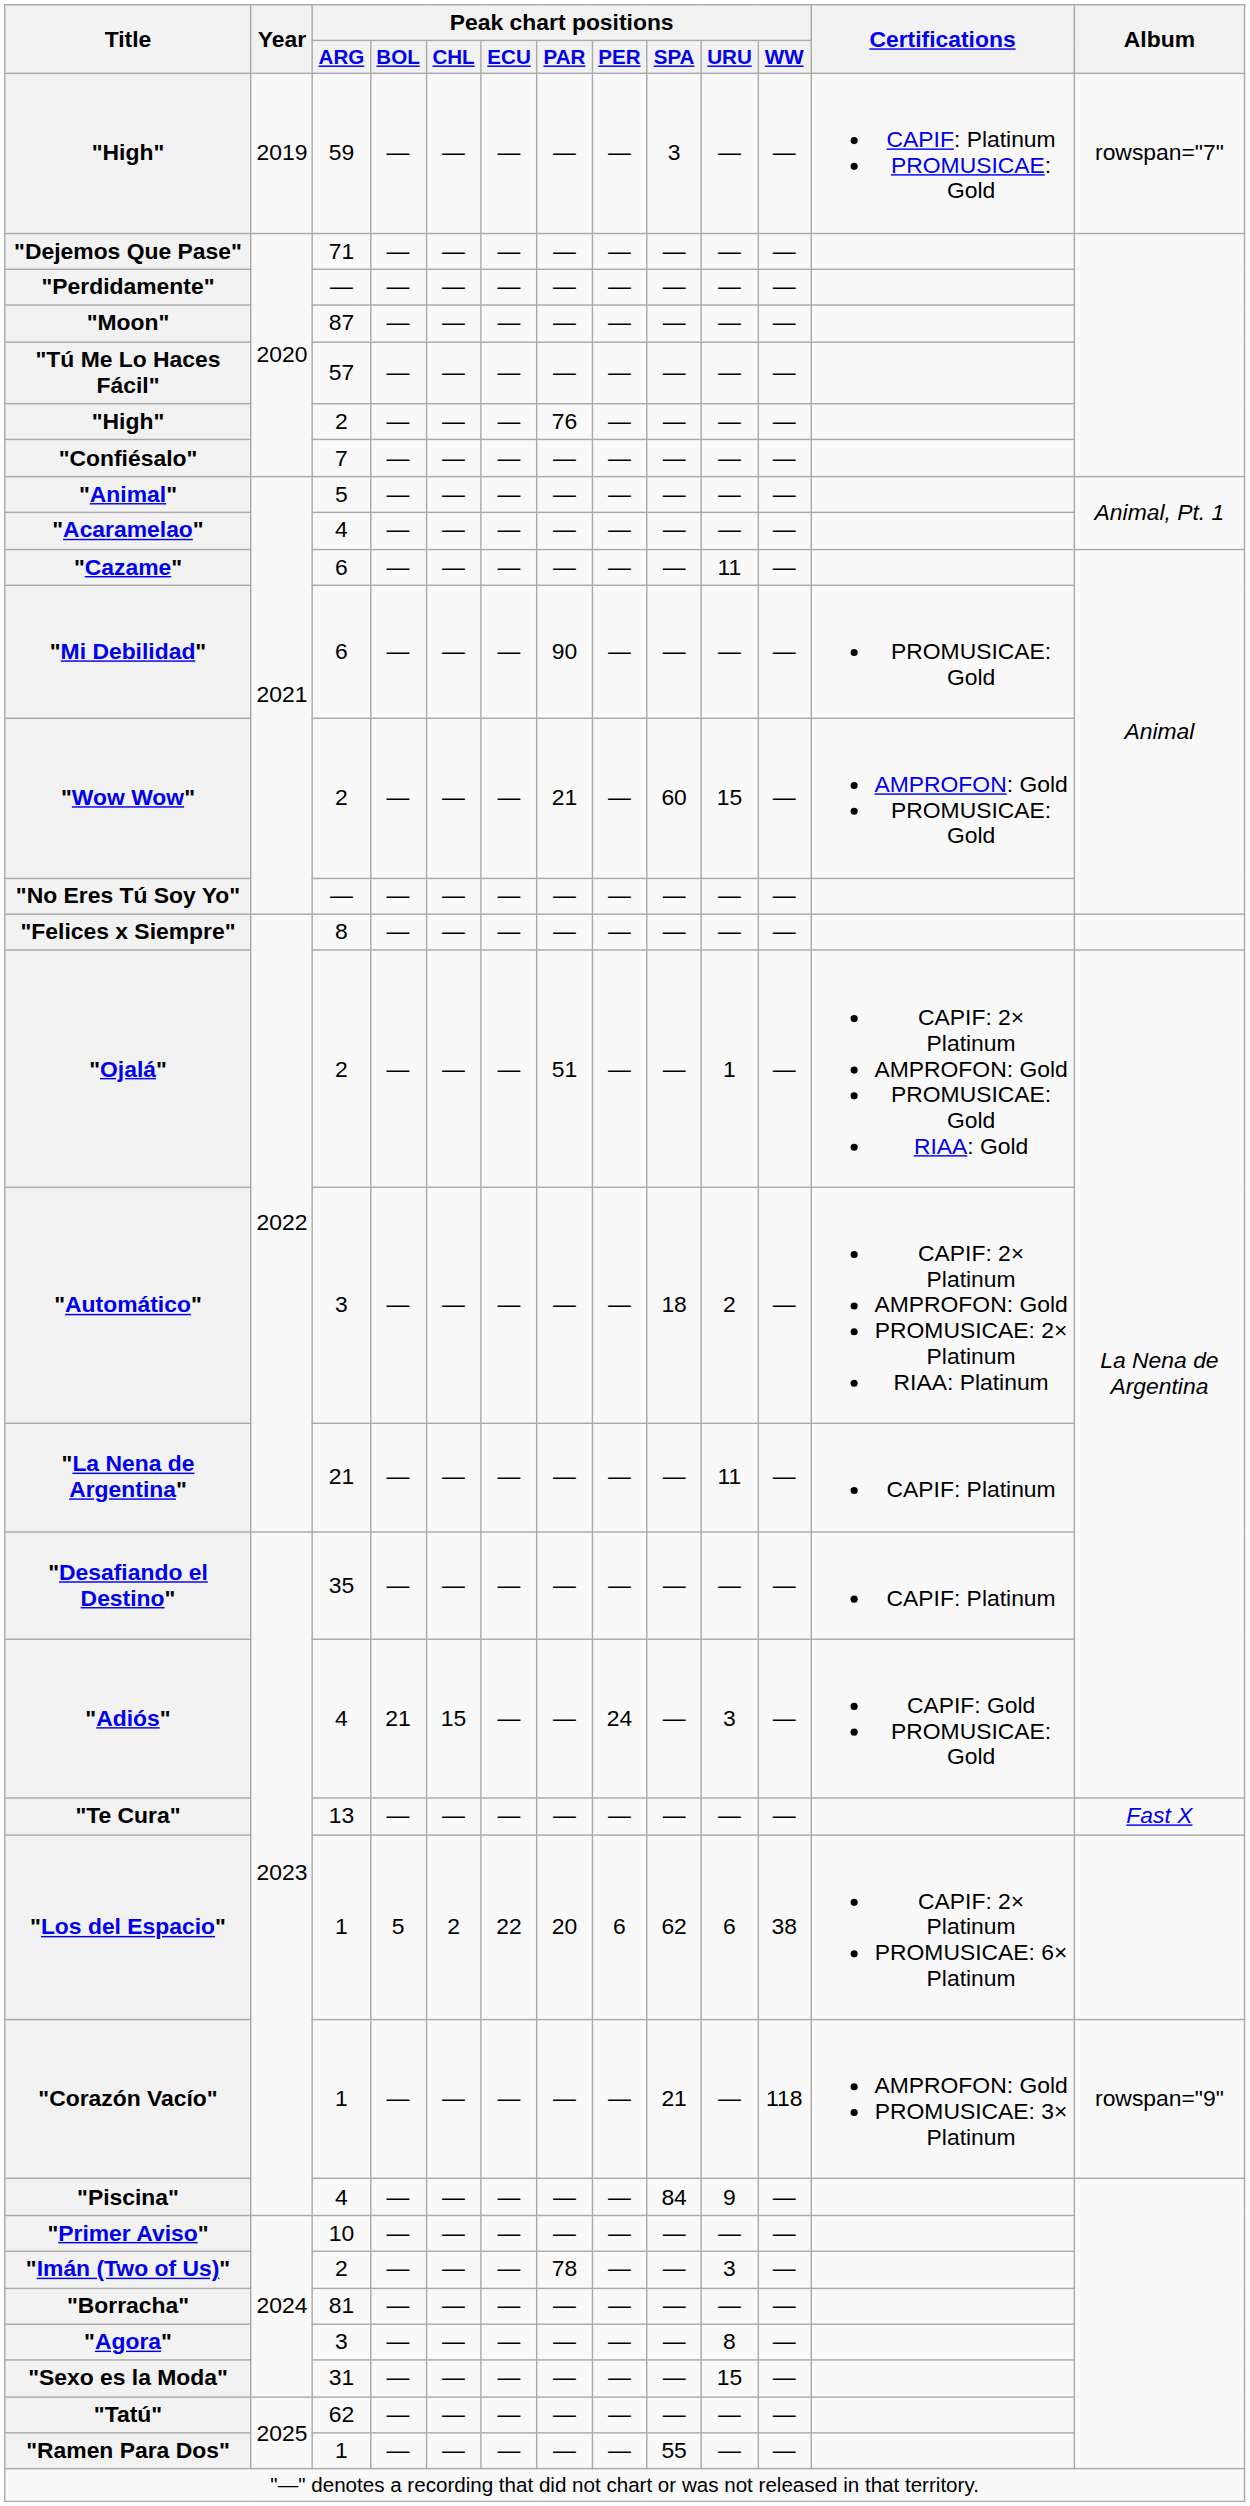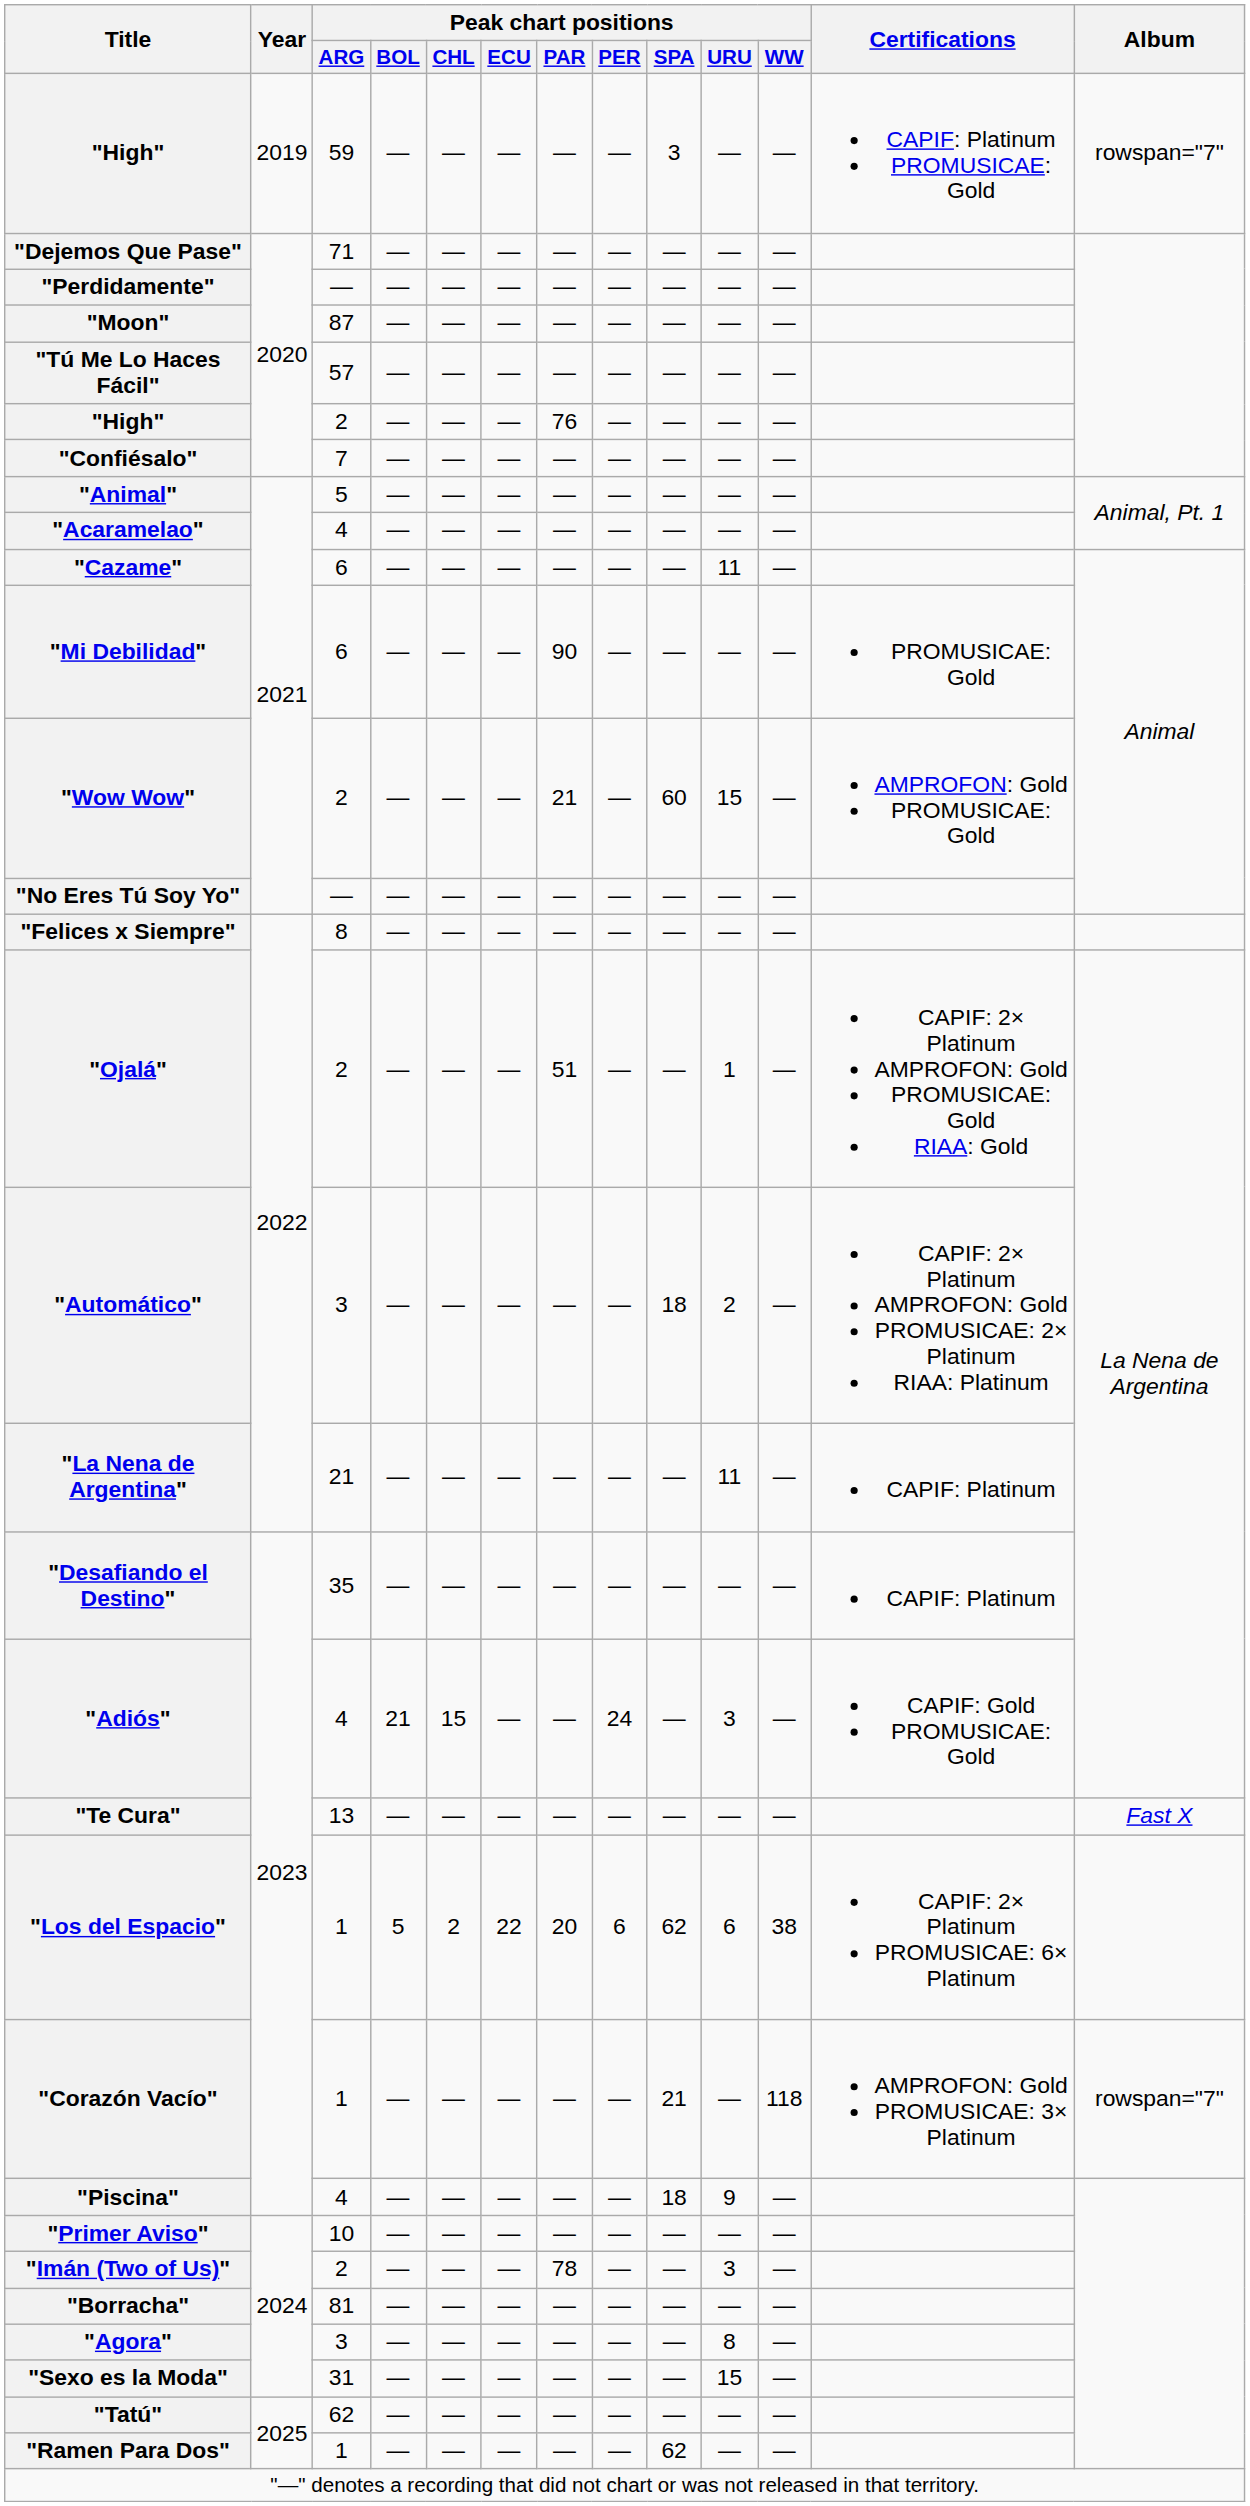(1159, 2099) rowspan="9" -> (1159, 2099) rowspan="7"
(674, 2196) 84 -> (674, 2196) 18
(674, 2450) 55 -> (674, 2450) 62
